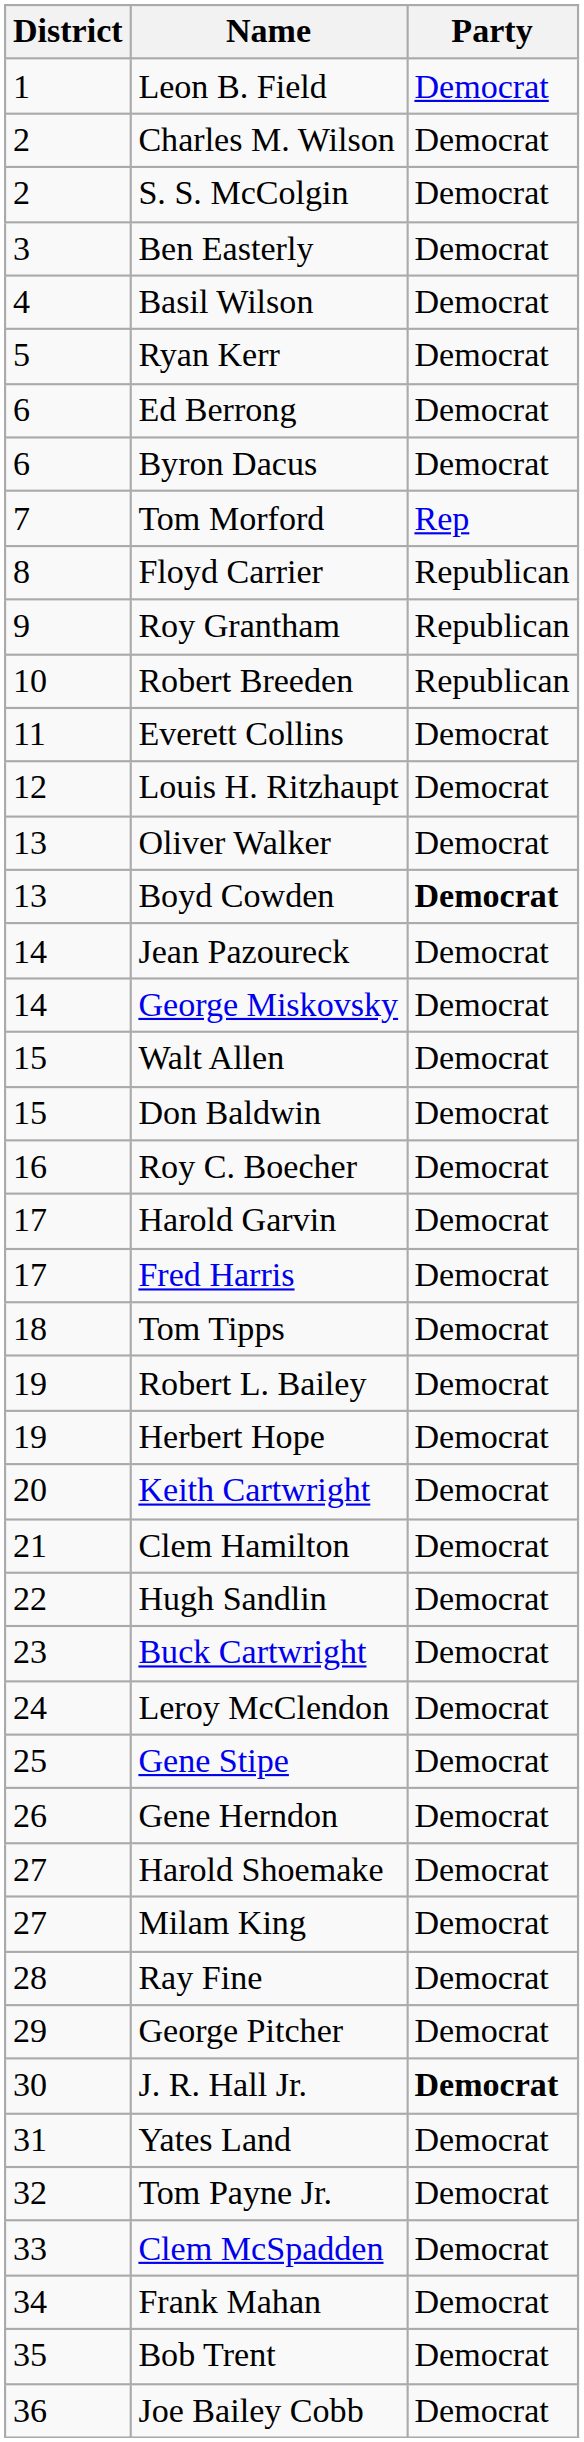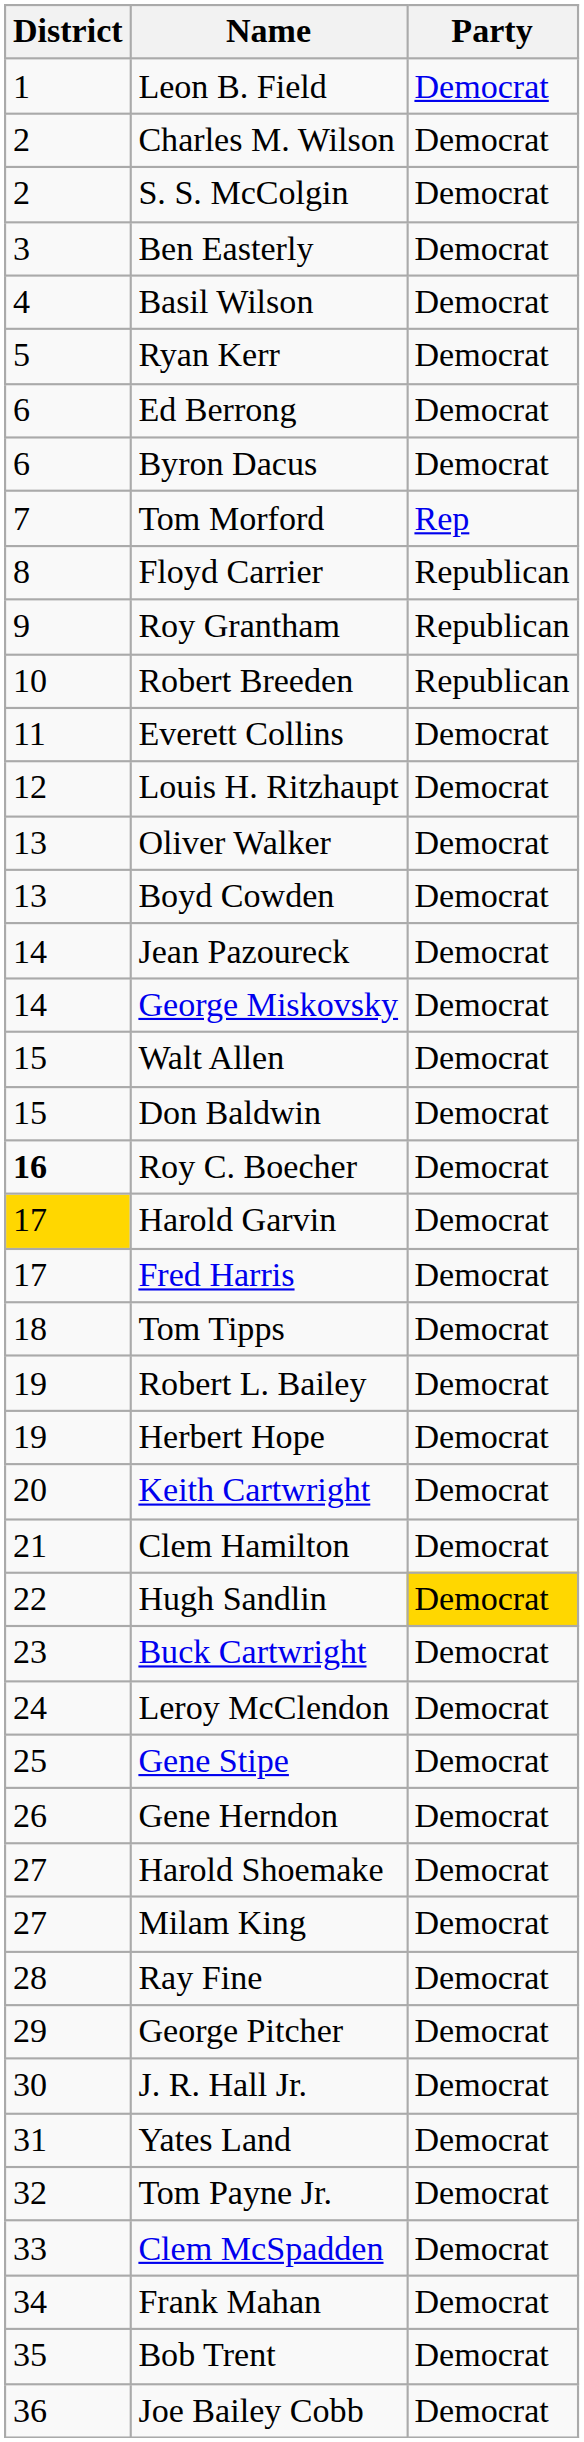(486, 896) bold -> (482, 896) normal
(30, 1166) normal -> (30, 1166) bold
(30, 1220) no background -> (30, 1220) gold background
(482, 1598) no background -> (482, 1598) gold background
(486, 2085) bold -> (482, 2085) normal
